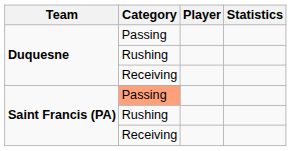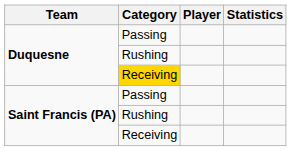(149, 75) no background -> (149, 75) gold background
(144, 95) lightsalmon background -> (144, 95) no background
